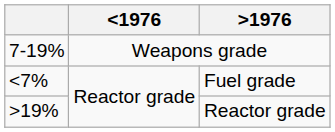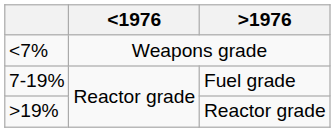(37, 50) 7-19% -> (29, 50) <7%
(29, 80) <7% -> (37, 80) 7-19%
